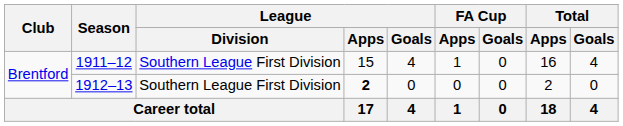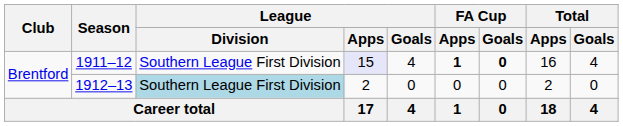(366, 62) no background -> (366, 62) lavender background
(457, 62) normal -> (457, 62) bold
(503, 62) normal -> (503, 62) bold
(240, 86) no background -> (240, 86) lightblue background
(366, 86) bold -> (366, 86) normal
